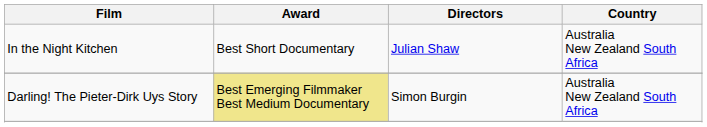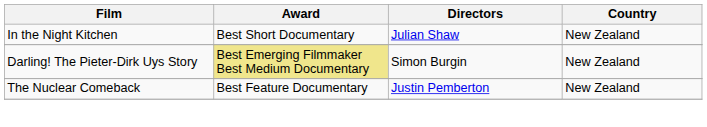(621, 48) Australia New Zealand South Africa -> (603, 34) New Zealand
(621, 97) Australia New Zealand South Africa -> (603, 61) New Zealand
+ row: (74, 88)
